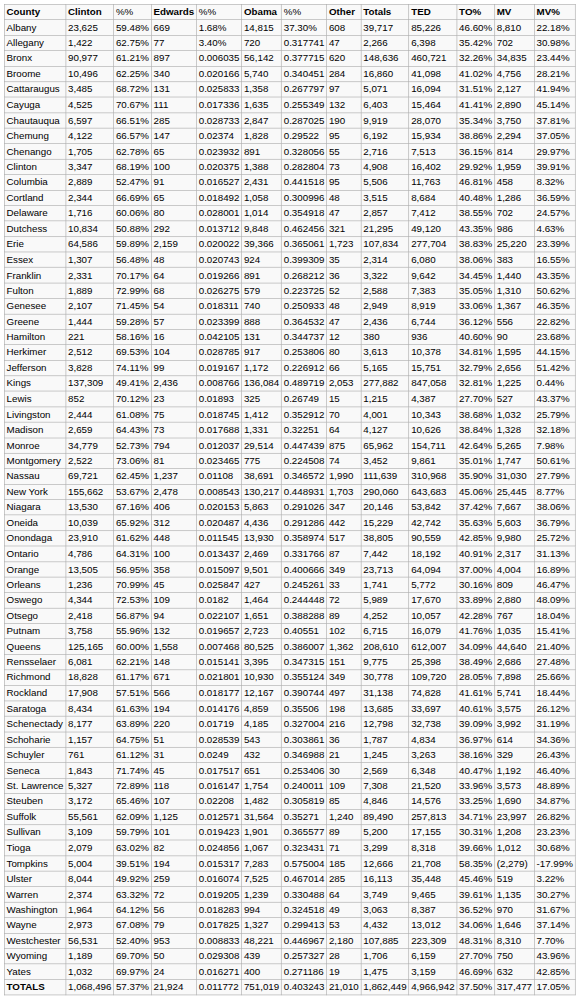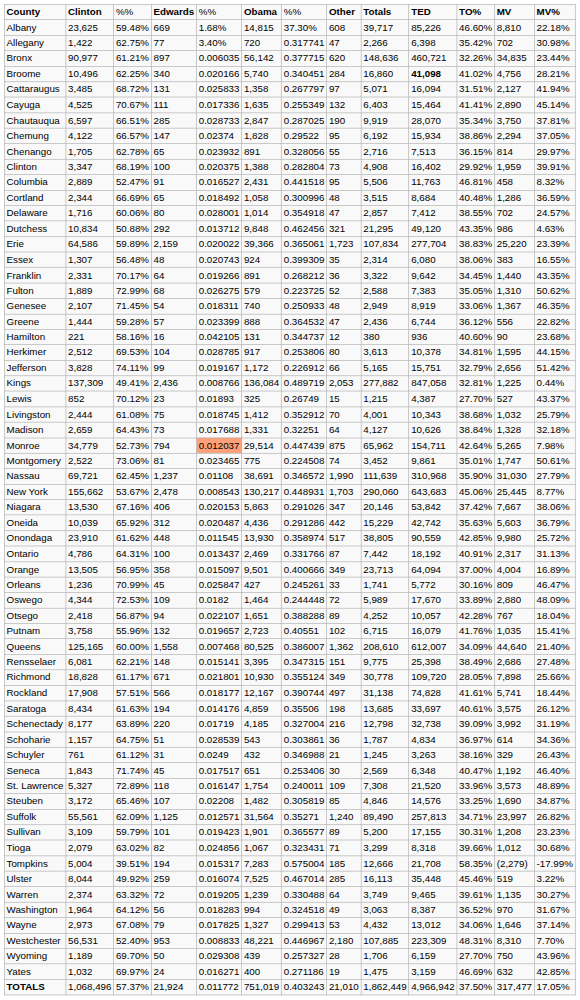(426, 74) normal -> (426, 74) bold
(219, 445) no background -> (219, 445) lightsalmon background
